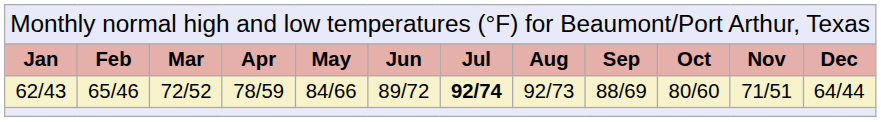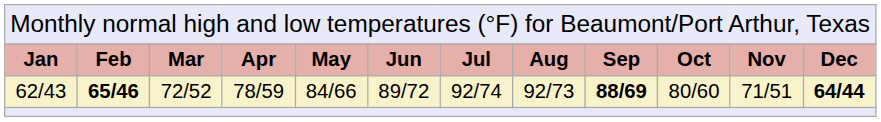(113, 91) normal -> (113, 91) bold
(476, 91) bold -> (476, 91) normal
(621, 91) normal -> (621, 91) bold
(839, 91) normal -> (839, 91) bold
